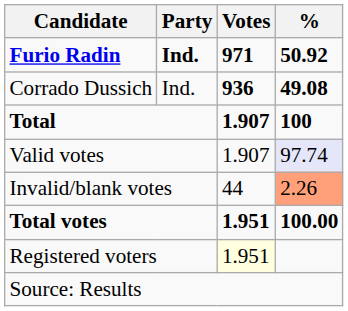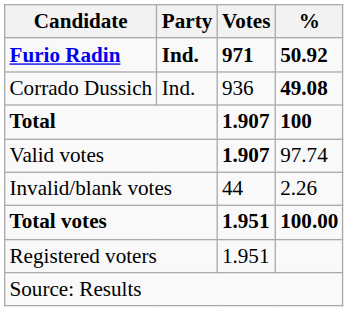(238, 88) bold -> (238, 88) normal
(246, 155) normal -> (246, 155) bold
(304, 155) lavender background -> (304, 155) no background
(299, 188) lightsalmon background -> (299, 188) no background
(246, 255) lightyellow background -> (246, 255) no background
